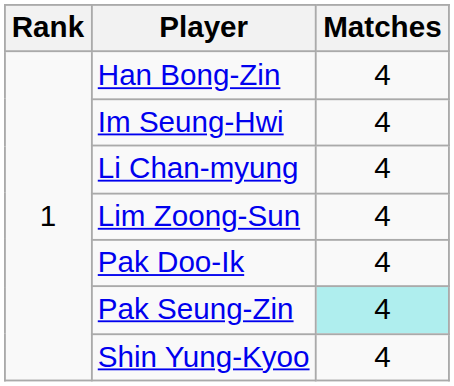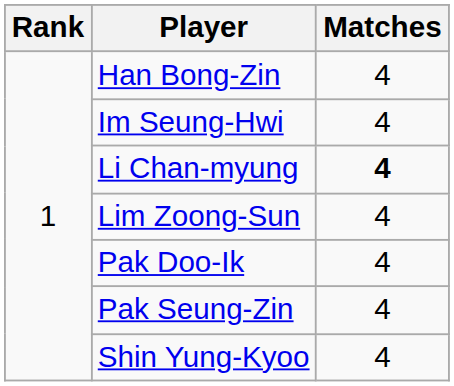(382, 168) normal -> (382, 168) bold
(382, 309) paleturquoise background -> (382, 309) no background
